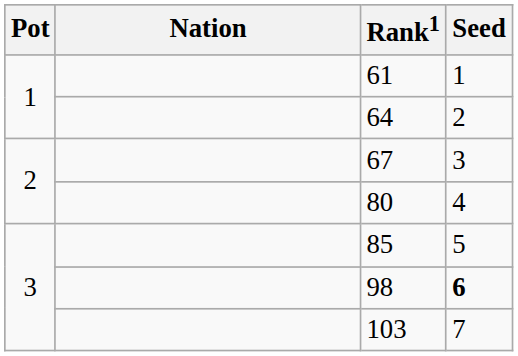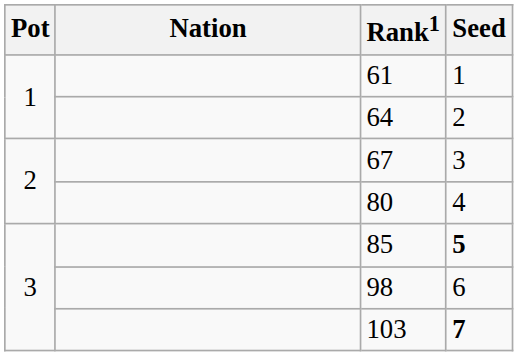(459, 244) normal -> (459, 244) bold
(459, 287) bold -> (459, 287) normal
(459, 329) normal -> (459, 329) bold
